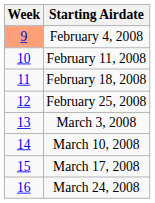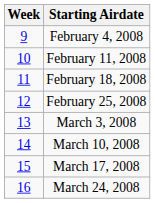(24, 36) lightsalmon background -> (24, 36) no background
